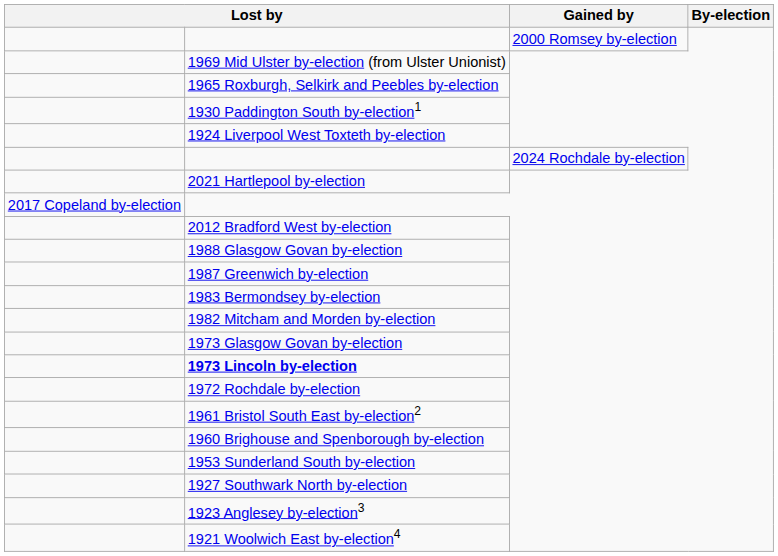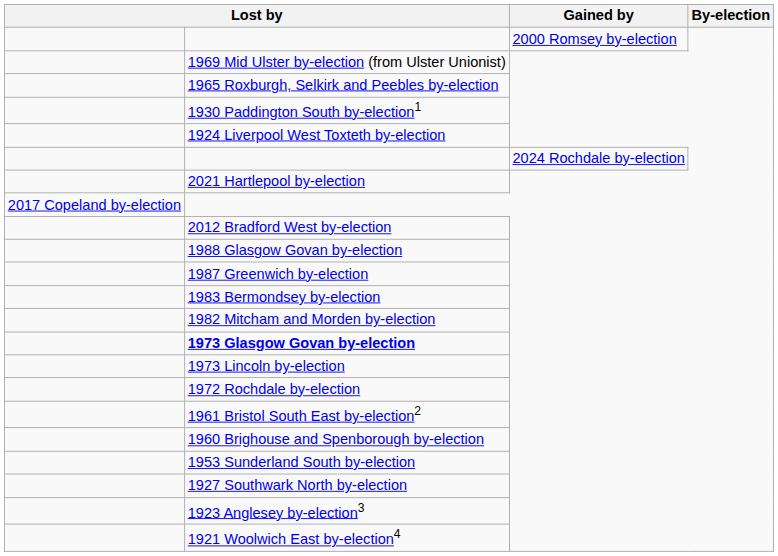(295, 343) normal -> (301, 343) bold
(272, 366) bold -> (266, 366) normal
